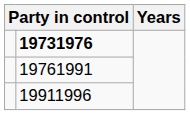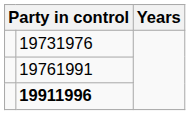(56, 43) bold -> (56, 43) normal
(55, 95) normal -> (56, 95) bold
